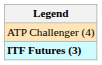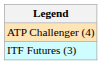(44, 51) bold -> (42, 51) normal
